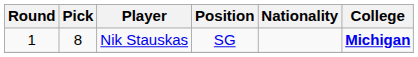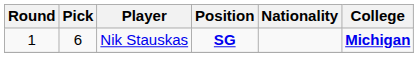(78, 40) 8 -> (78, 40) 6
(225, 40) normal -> (225, 40) bold
